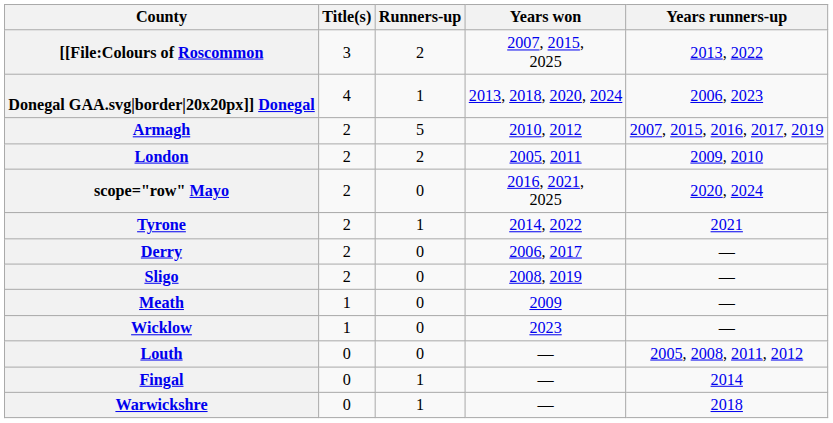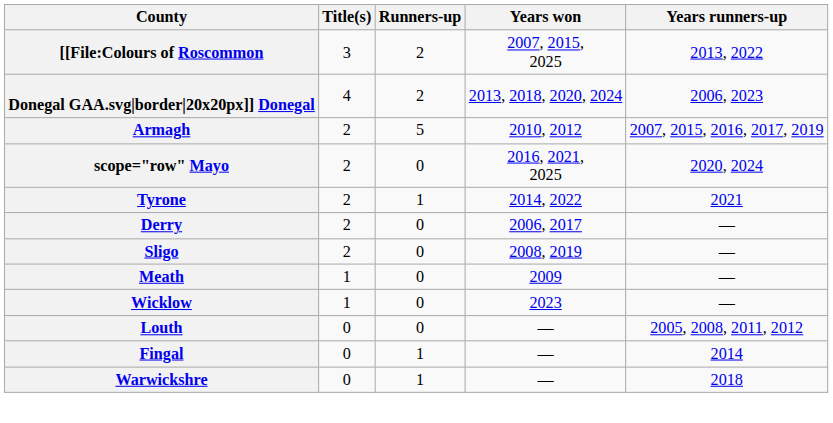(420, 95) 1 -> (420, 95) 2
- row: (161, 156)
